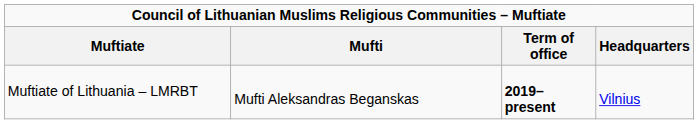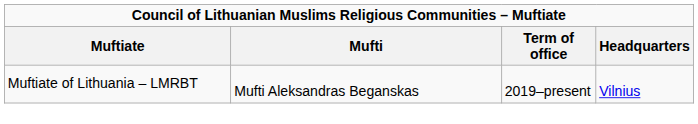(530, 99) bold -> (548, 92) normal
